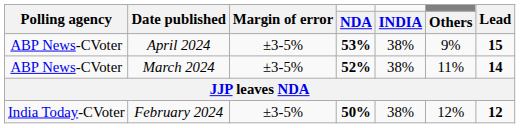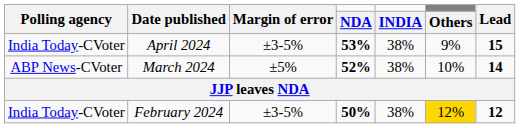(66, 45) ABP News-CVoter -> (66, 45) India Today-CVoter
(283, 67) ±3-5% -> (283, 67) ±5%
(451, 67) 11% -> (451, 67) 10%
(451, 112) no background -> (451, 112) gold background
